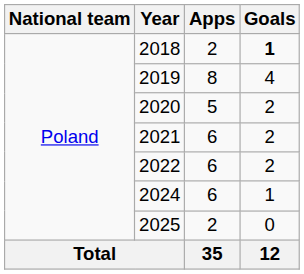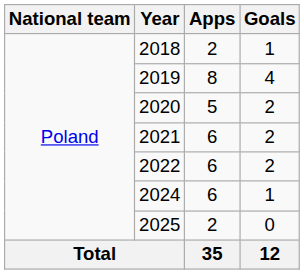(270, 48) bold -> (270, 48) normal
